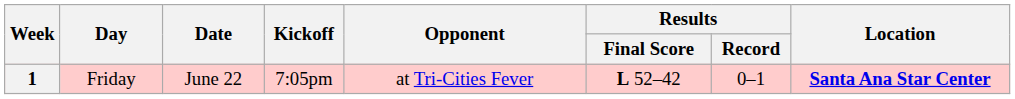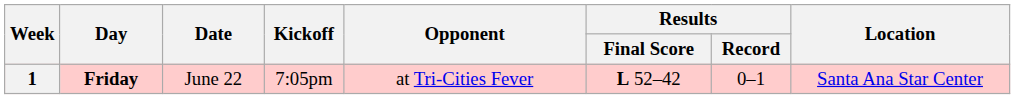(111, 78) normal -> (111, 78) bold
(900, 78) bold -> (900, 78) normal
